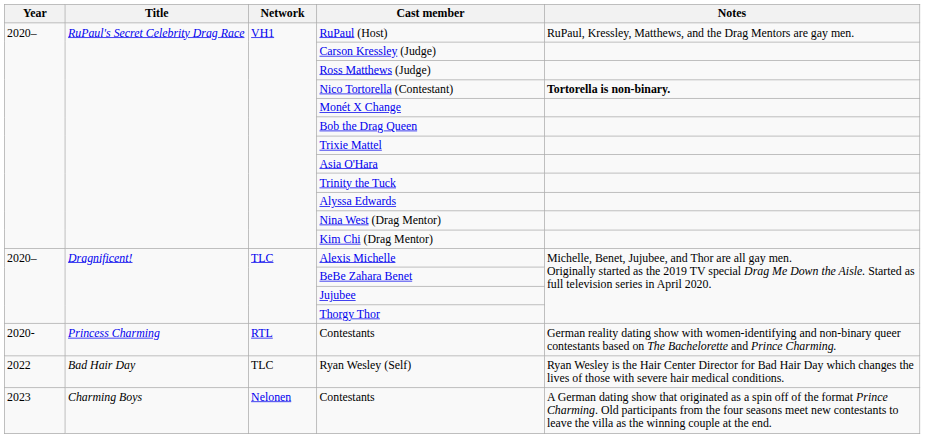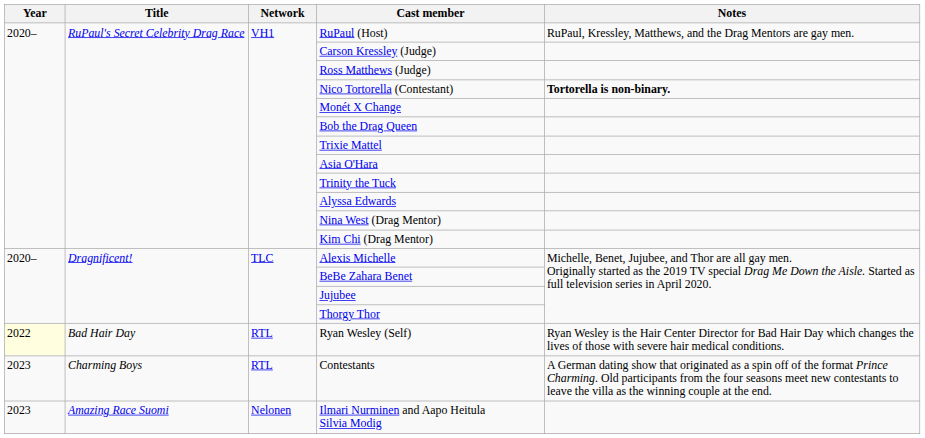- row: (114, 333)
(19, 365) no background -> (19, 333) lightyellow background
(262, 365) TLC -> (262, 333) RTL
(271, 397) Nelonen -> (262, 365) RTL
+ row: (118, 410)
